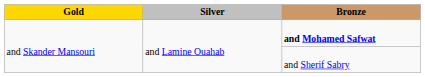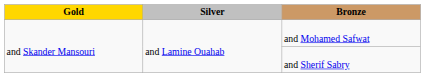(330, 38) bold -> (327, 38) normal
